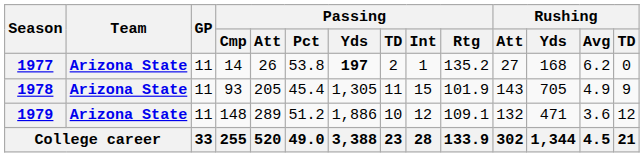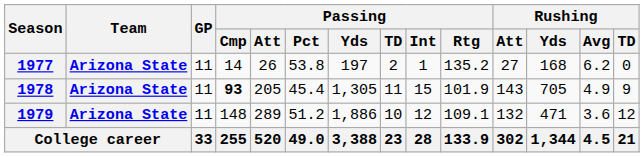(354, 66) bold -> (354, 66) normal
(233, 91) normal -> (233, 91) bold
